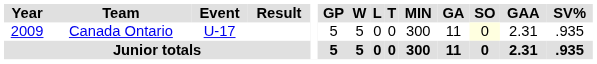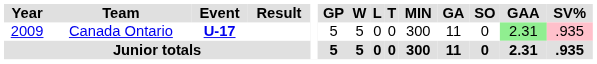(220, 31) normal -> (220, 31) bold
(485, 31) lightyellow background -> (485, 31) no background
(523, 31) no background -> (523, 31) lightgreen background
(570, 31) no background -> (570, 31) pink background
